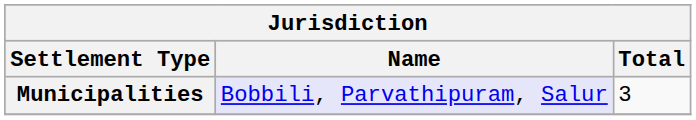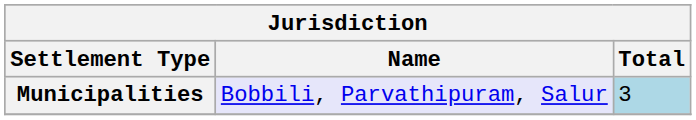(625, 95) no background -> (625, 95) lightblue background
